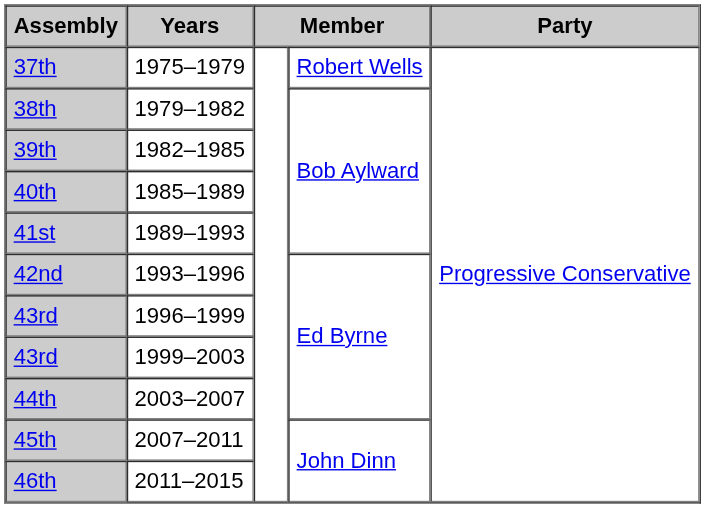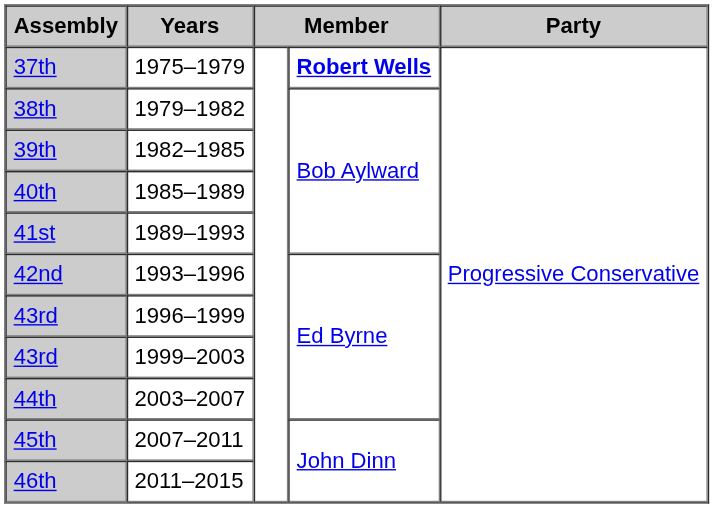(360, 67) normal -> (364, 67) bold
